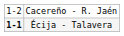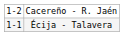(14, 25) bold -> (14, 25) normal
